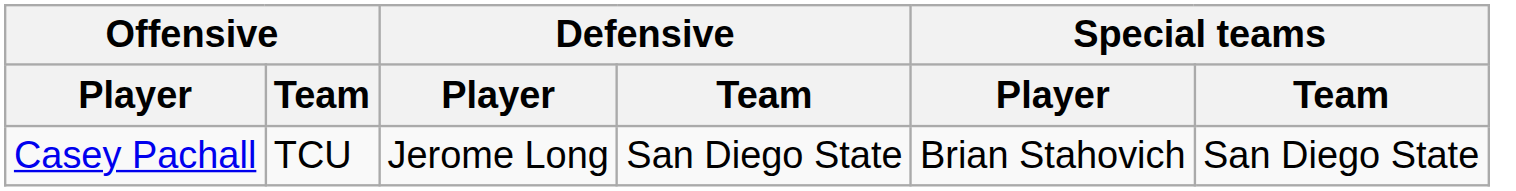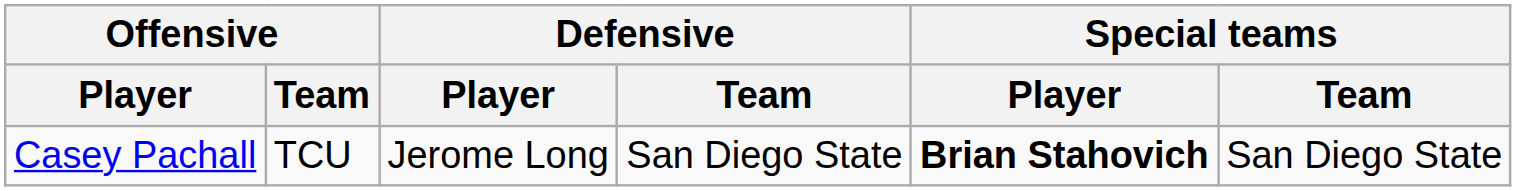(1053, 154) normal -> (1064, 154) bold
